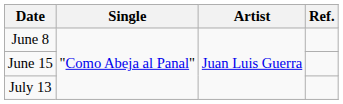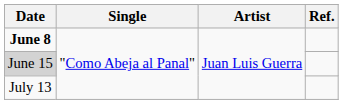(30, 39) normal -> (30, 39) bold
(30, 63) no background -> (30, 63) lightgrey background
